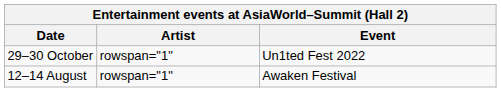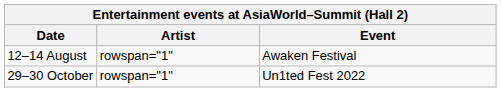rows swapped: (47, 76) <-> (50, 55)
